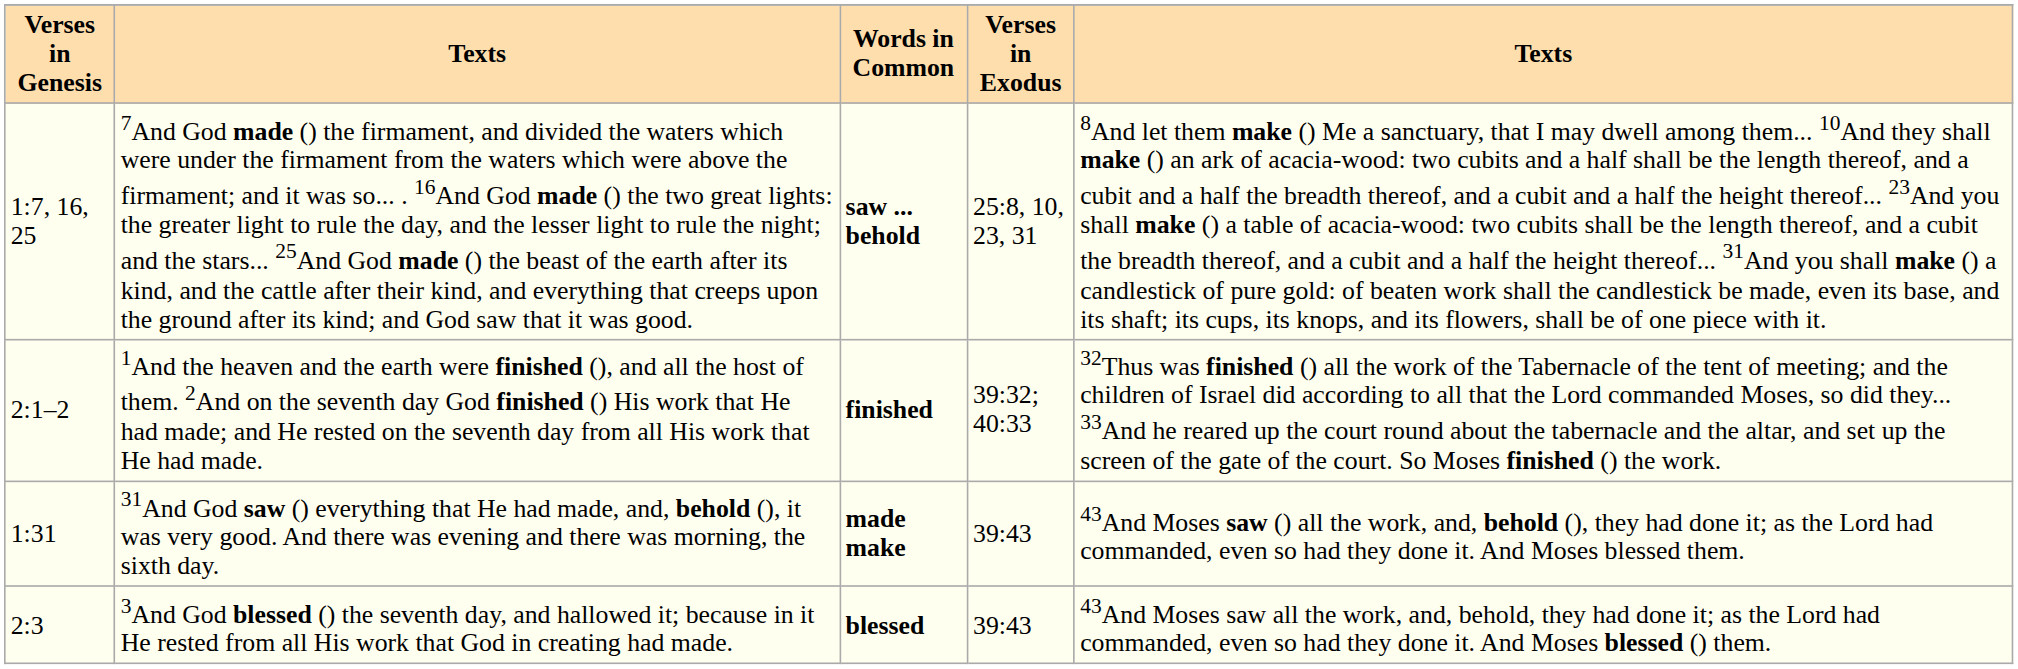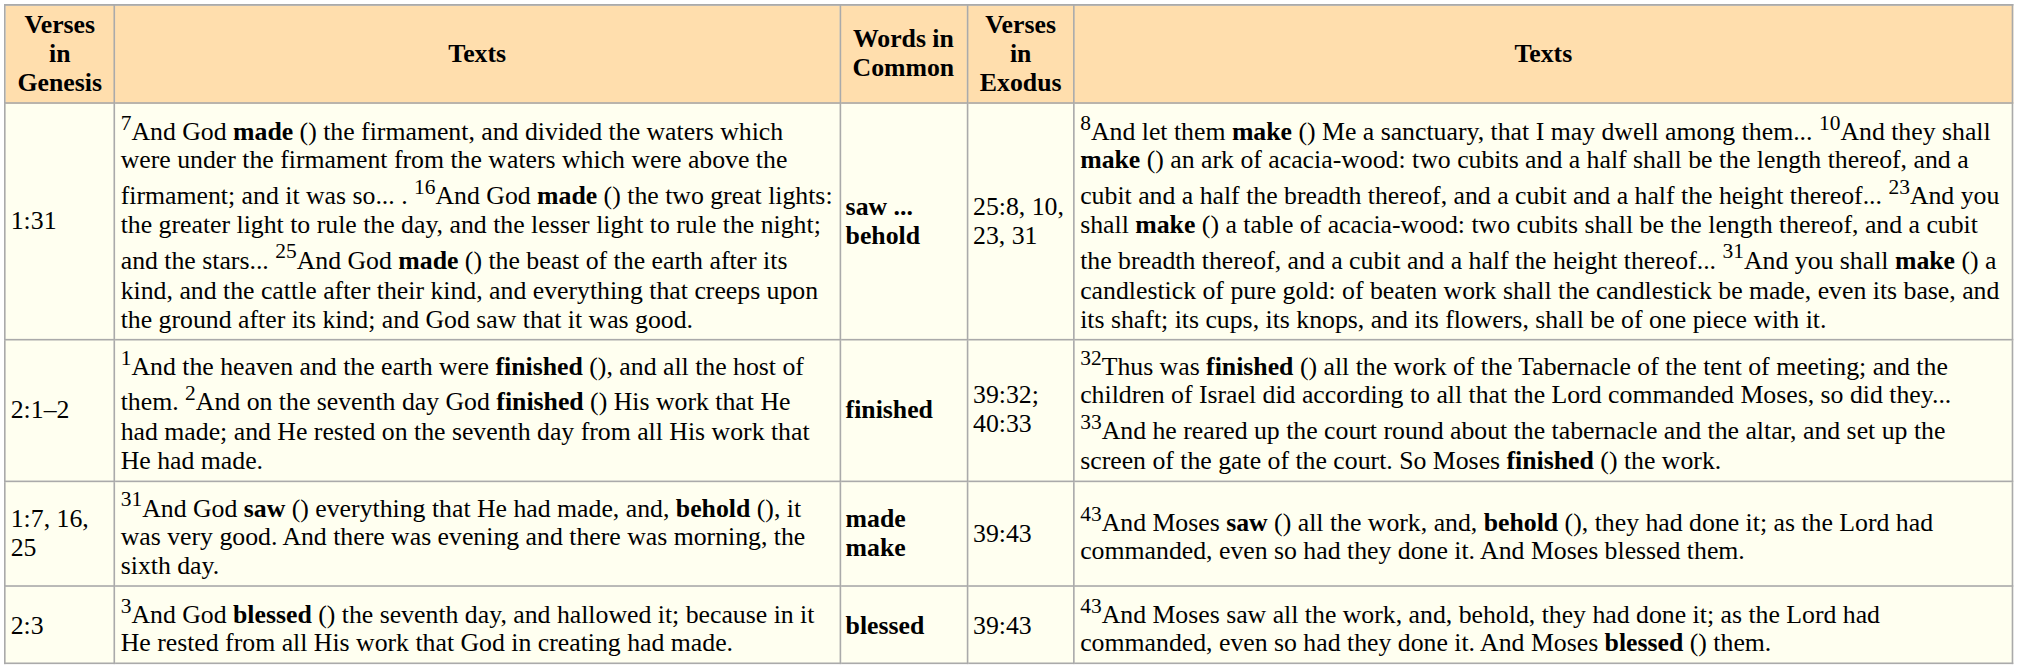(50, 221) 1:7, 16, 25 -> (34, 221) 1:31
(34, 533) 1:31 -> (50, 533) 1:7, 16, 25
